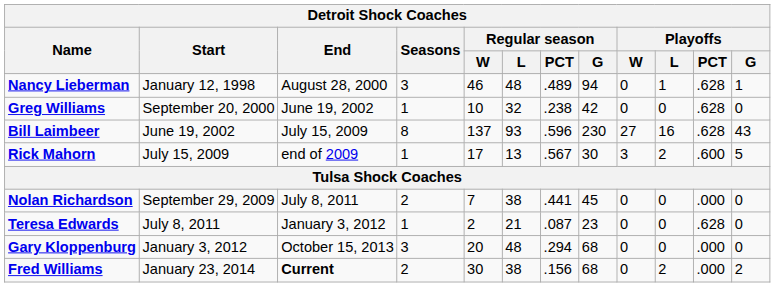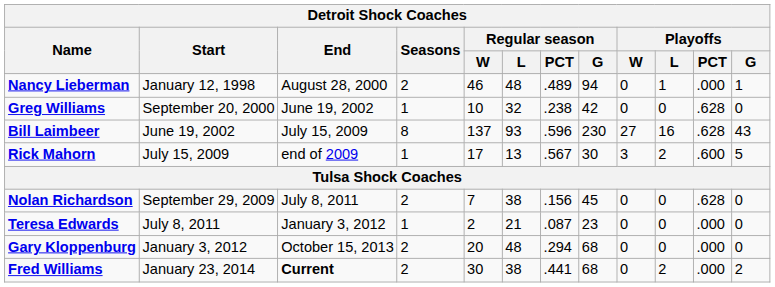(405, 85) 3 -> (405, 85) 2
(711, 85) .628 -> (711, 85) .000
(558, 200) .441 -> (558, 200) .156
(711, 200) .000 -> (711, 200) .628
(711, 223) .628 -> (711, 223) .000
(405, 246) 3 -> (405, 246) 2
(558, 270) .156 -> (558, 270) .441
